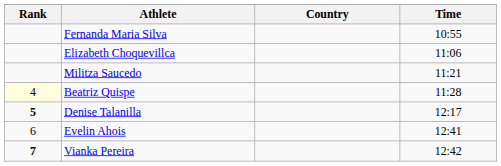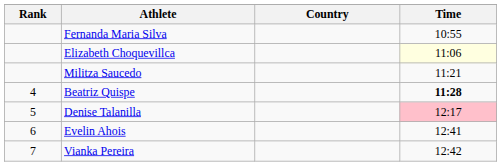(448, 53) no background -> (448, 53) lightyellow background
(33, 92) lightyellow background -> (33, 92) no background
(448, 92) normal -> (448, 92) bold
(33, 112) bold -> (33, 112) normal
(448, 112) no background -> (448, 112) pink background
(33, 151) bold -> (33, 151) normal
